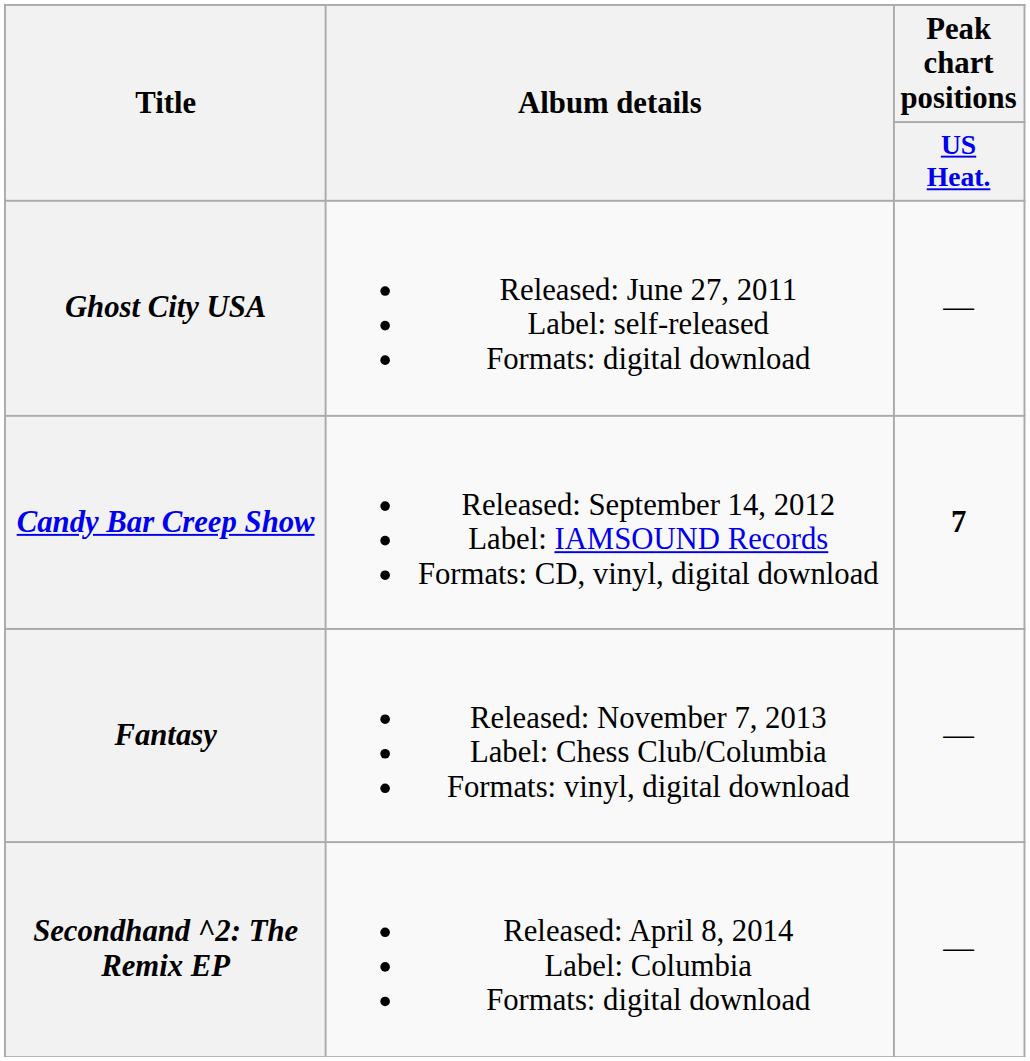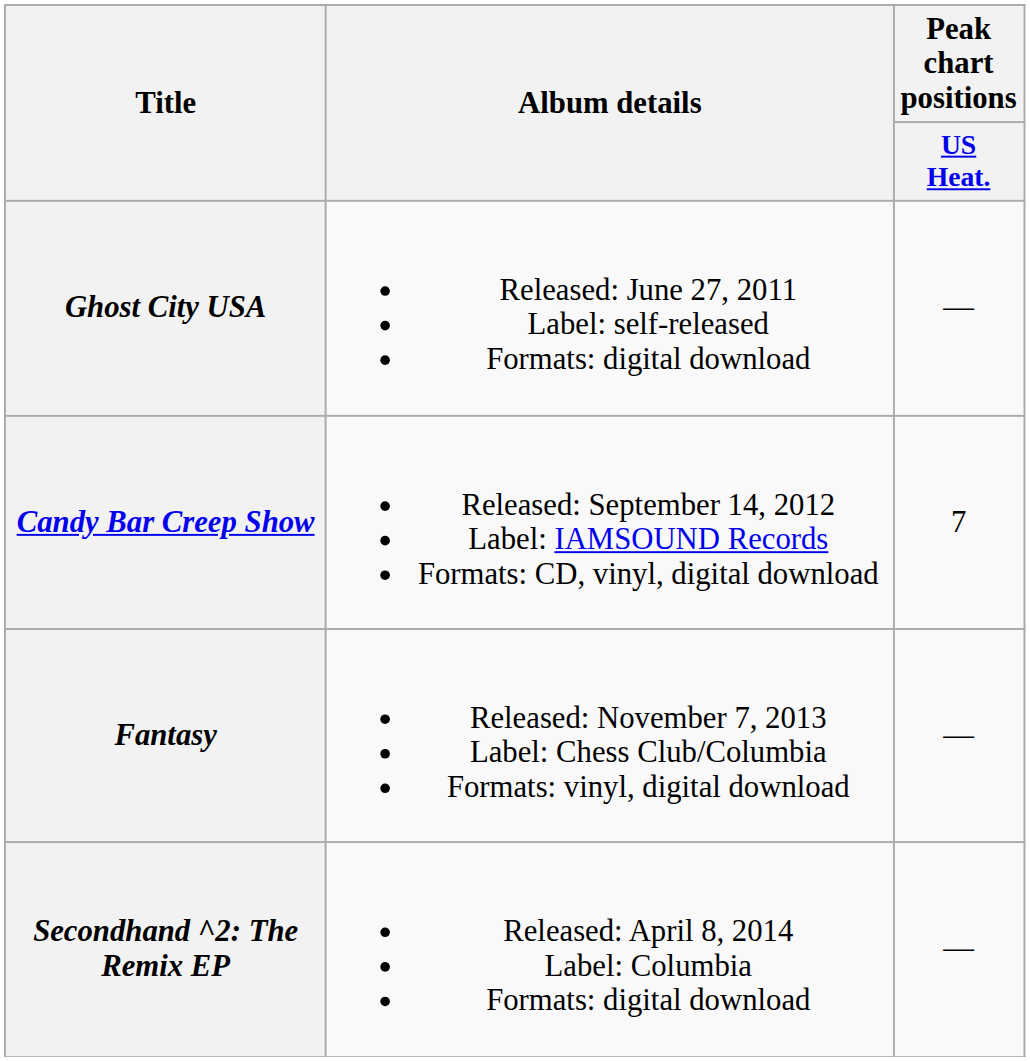(959, 521) bold -> (959, 521) normal
